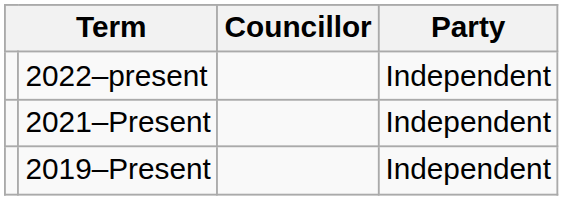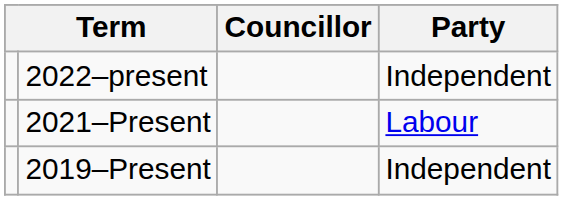(468, 122) Independent -> (432, 122) Labour
